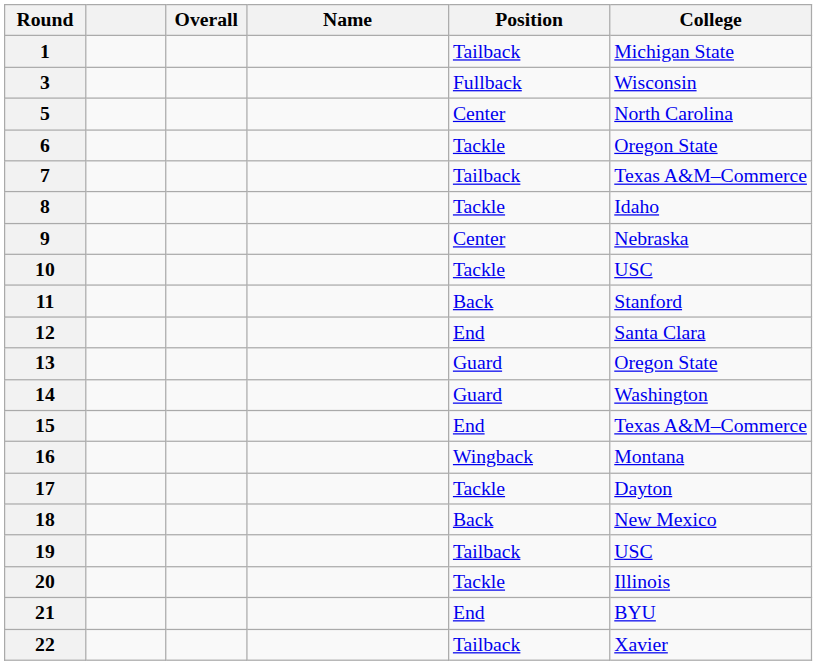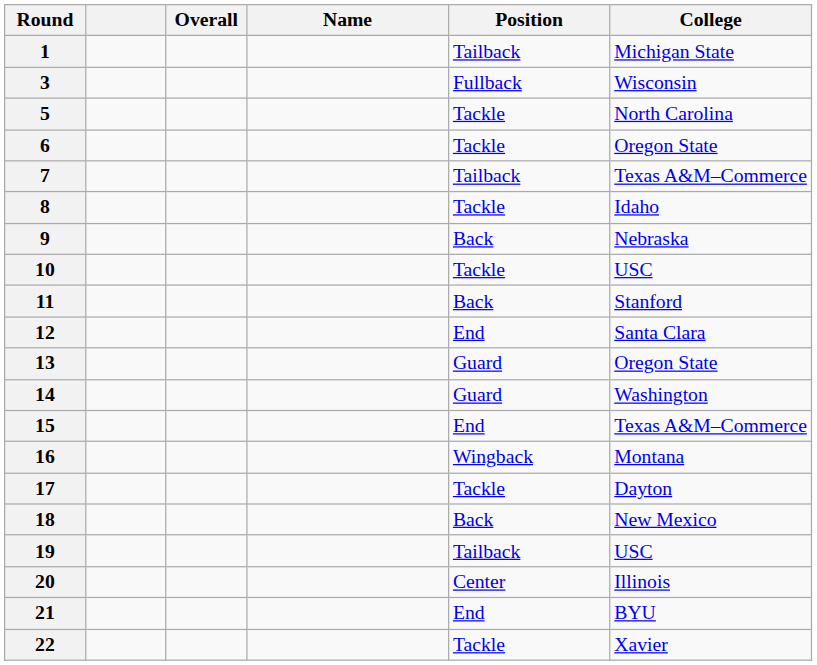(479, 113) Center -> (479, 113) Tackle
(479, 238) Center -> (473, 238) Back
(479, 581) Tackle -> (479, 581) Center
(487, 644) Tailback -> (479, 644) Tackle
